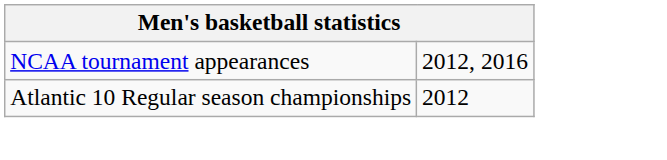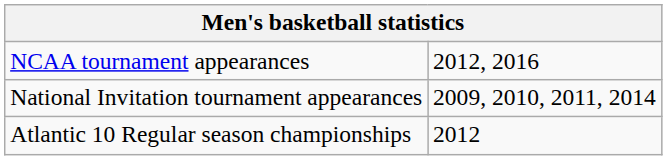+ row: (216, 97)
